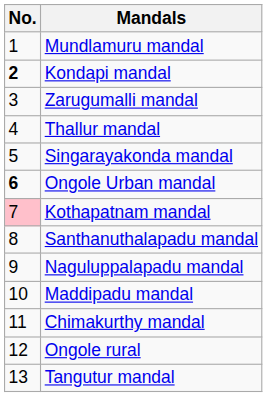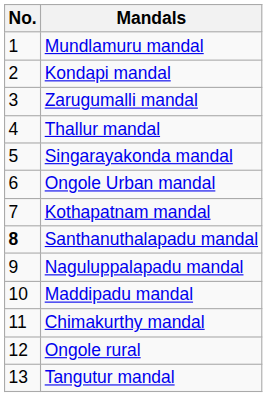(13, 73) bold -> (13, 73) normal
(13, 184) bold -> (13, 184) normal
(13, 211) pink background -> (13, 211) no background
(13, 239) normal -> (13, 239) bold
